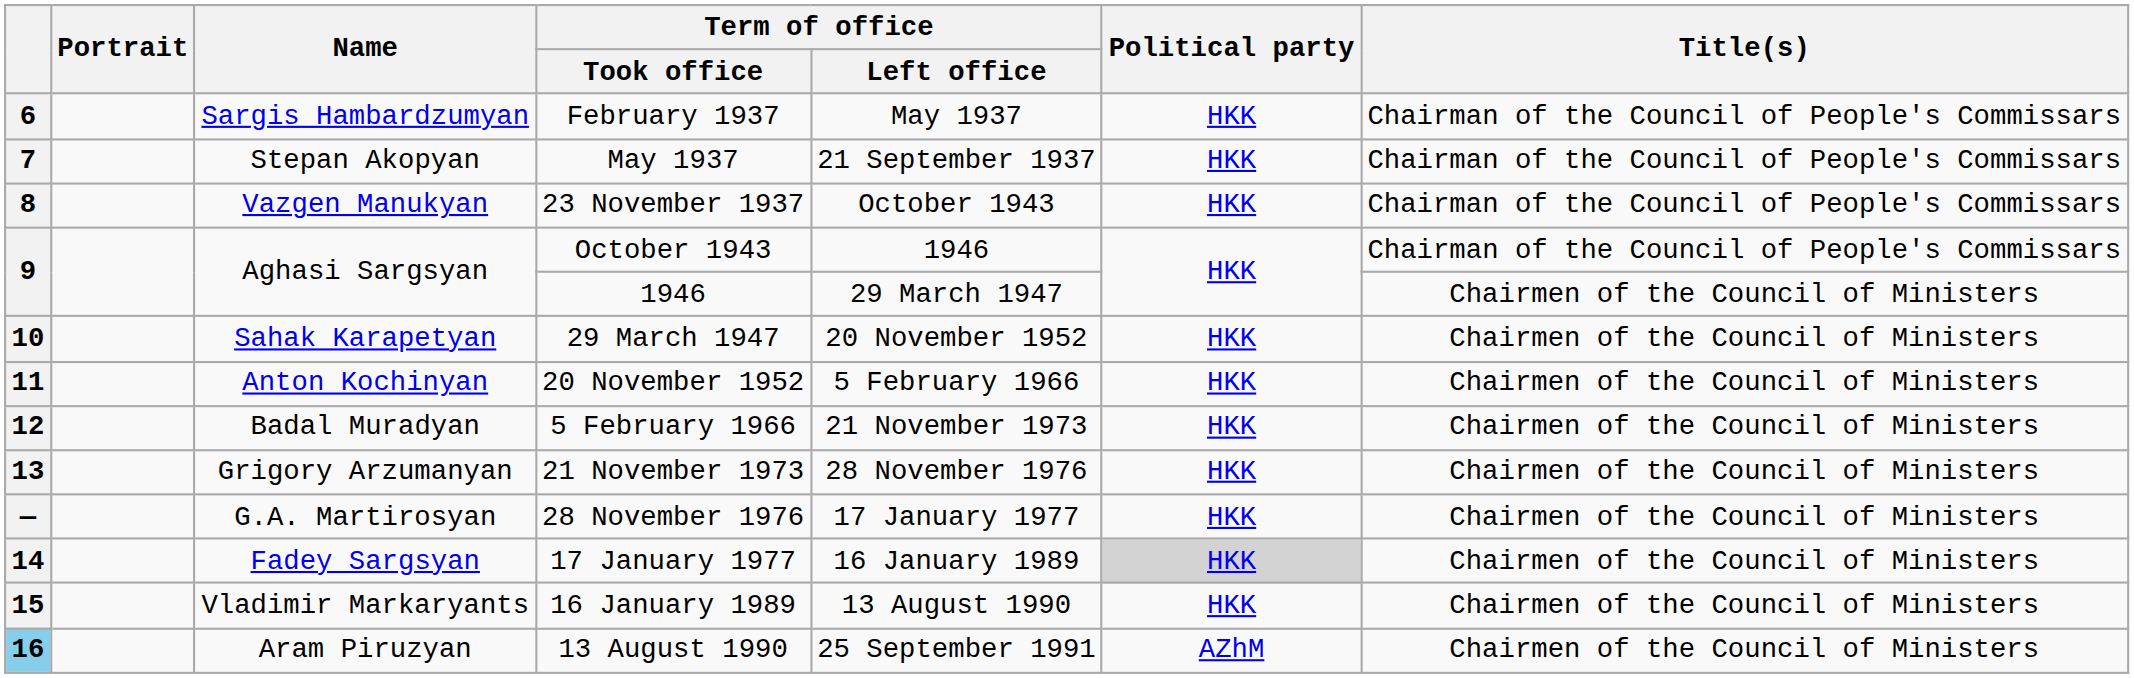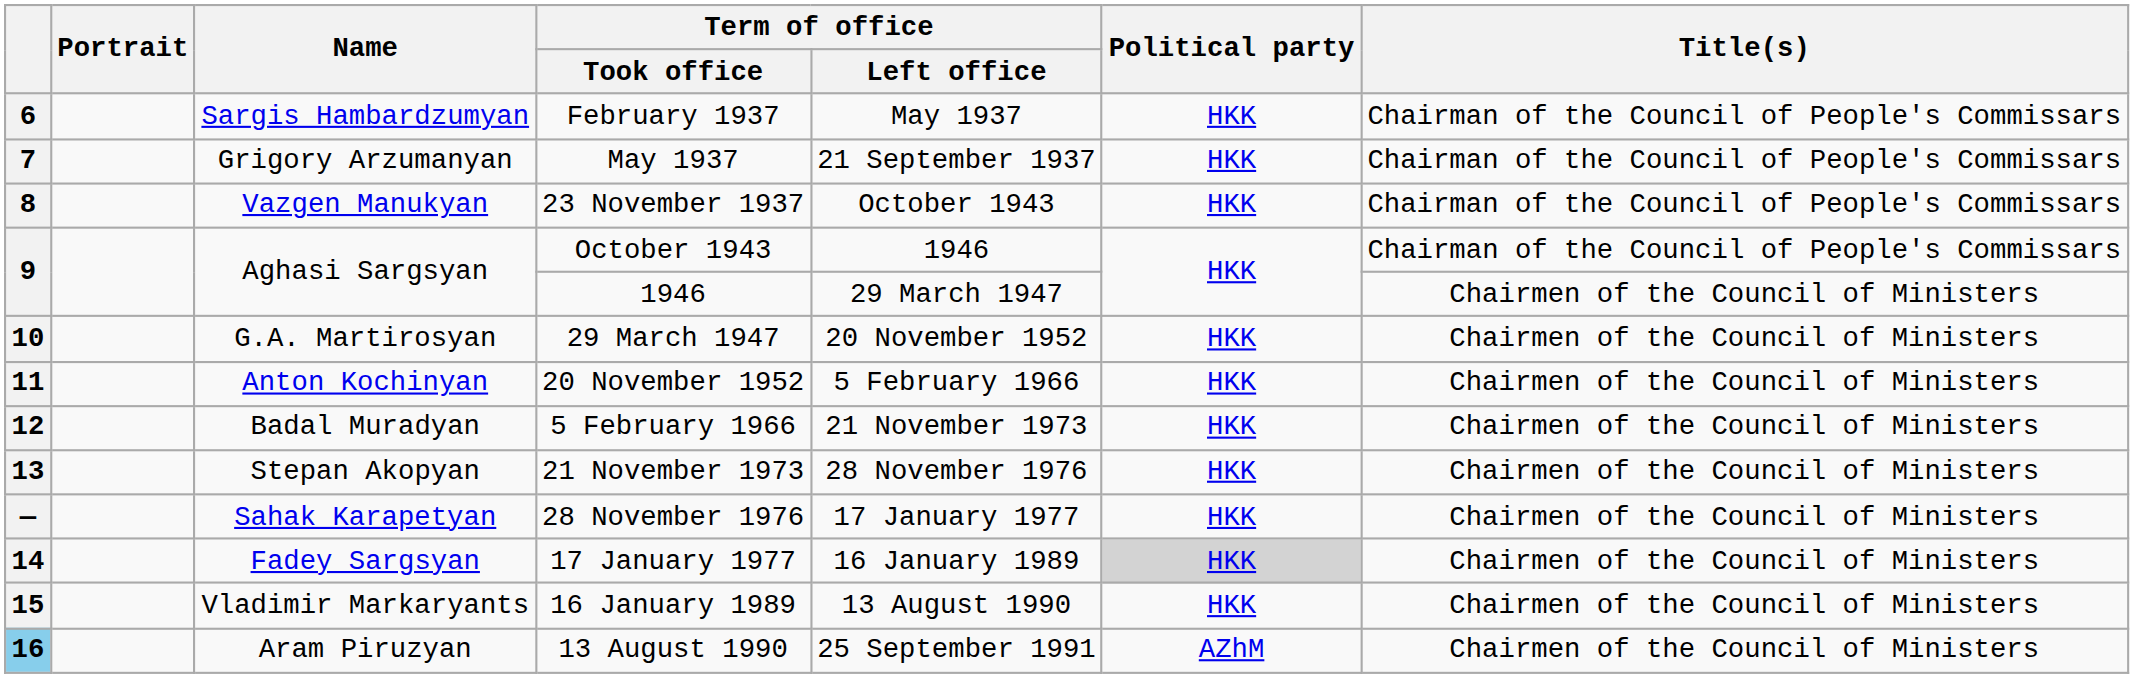(365, 161) Stepan Akopyan -> (365, 161) Grigory Arzumanyan
(365, 339) Sahak Karapetyan -> (365, 339) G.A. Martirosyan
(365, 472) Grigory Arzumanyan -> (365, 472) Stepan Akopyan
(365, 517) G.A. Martirosyan -> (365, 517) Sahak Karapetyan
